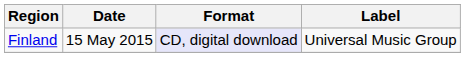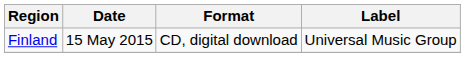(229, 40) lavender background -> (229, 40) no background
